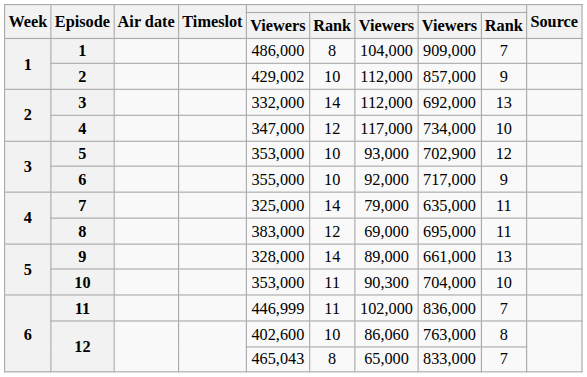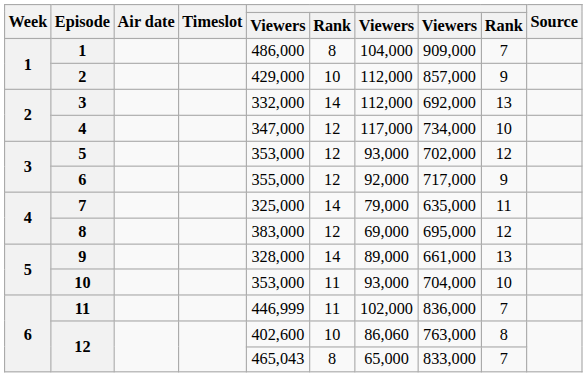(278, 77) 429,002 -> (278, 77) 429,000
(332, 154) 10 -> (332, 154) 12
(450, 154) 702,900 -> (450, 154) 702,000
(332, 180) 10 -> (332, 180) 12
(504, 231) 11 -> (504, 231) 12
(386, 283) 90,300 -> (386, 283) 93,000
